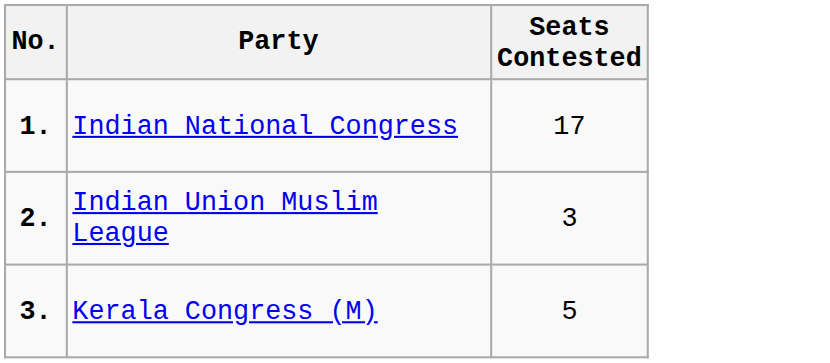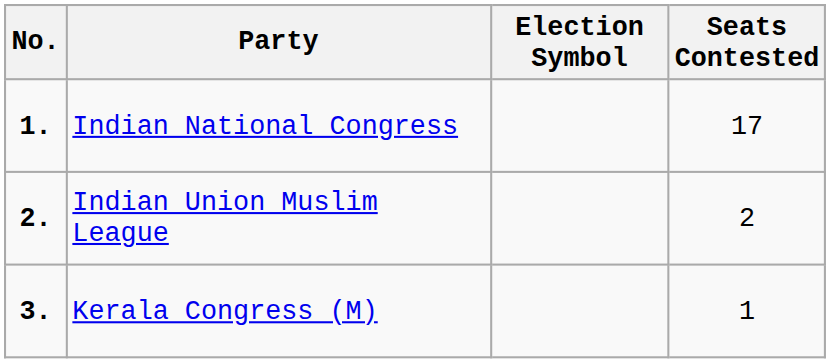+ column: (579, 42)
(569, 219) 3 -> (747, 219) 2
(569, 311) 5 -> (747, 311) 1
